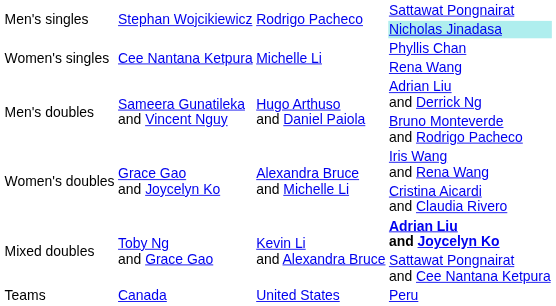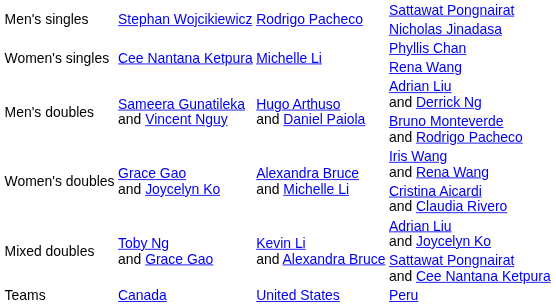(445, 29) paleturquoise background -> (445, 29) no background
(444, 234) bold -> (440, 234) normal
